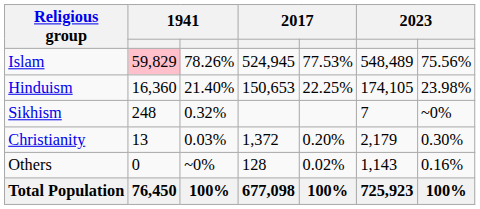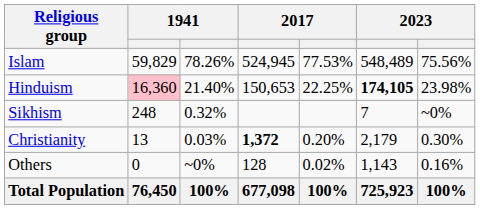(154, 61) pink background -> (154, 61) no background
(154, 87) no background -> (154, 87) pink background
(387, 87) normal -> (387, 87) bold
(260, 139) normal -> (260, 139) bold
